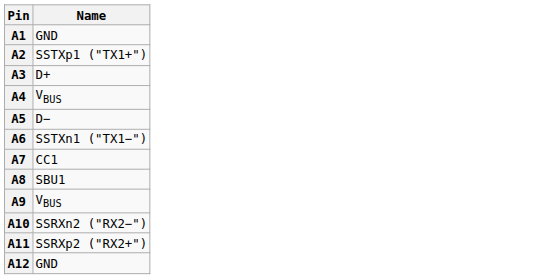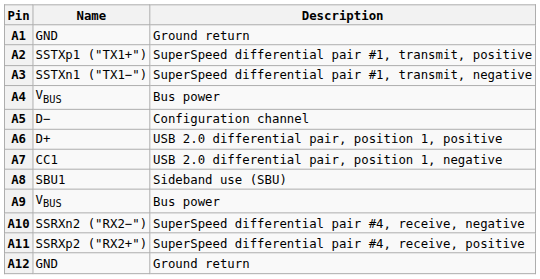+ column: (343, 15)
(43, 75) D+ -> (91, 75) SSTXn1 ("TX1−")
(91, 139) SSTXn1 ("TX1−") -> (43, 139) D+
